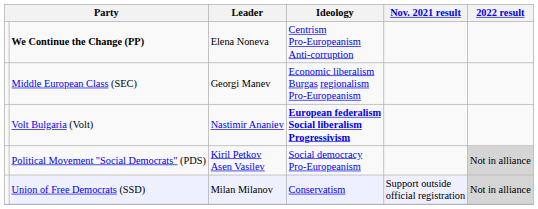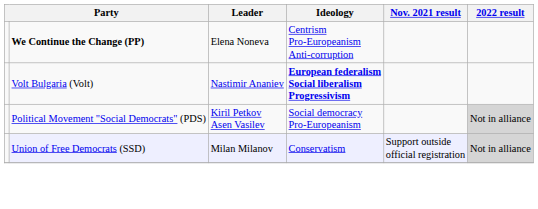- row: (74, 84)
